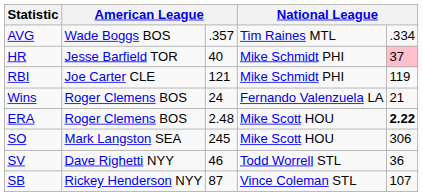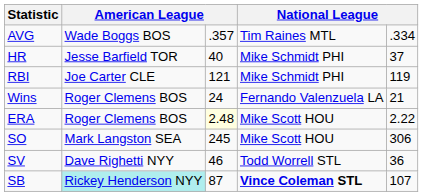(397, 56) pink background -> (397, 56) no background
(221, 118) no background -> (221, 118) lightyellow background
(402, 118) bold -> (402, 118) normal
(133, 181) no background -> (133, 181) paleturquoise background
(298, 181) normal -> (301, 181) bold
